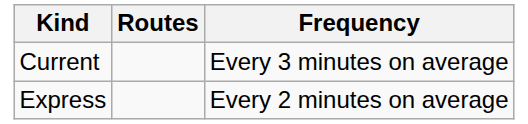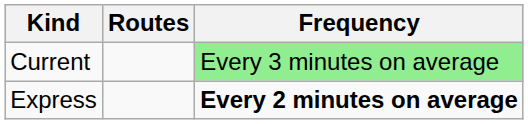(359, 61) no background -> (350, 61) lightgreen background
(359, 99) normal -> (359, 99) bold
